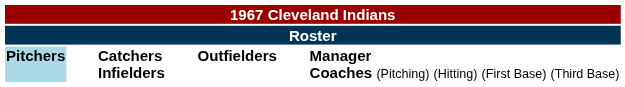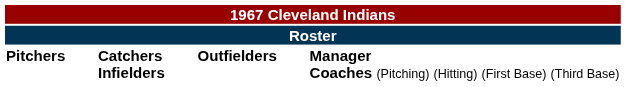(36, 56) lightblue background -> (36, 56) no background
